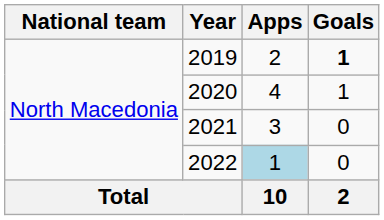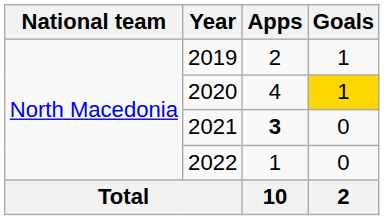(343, 57) bold -> (343, 57) normal
(343, 92) no background -> (343, 92) gold background
(275, 127) normal -> (275, 127) bold
(275, 162) lightblue background -> (275, 162) no background
